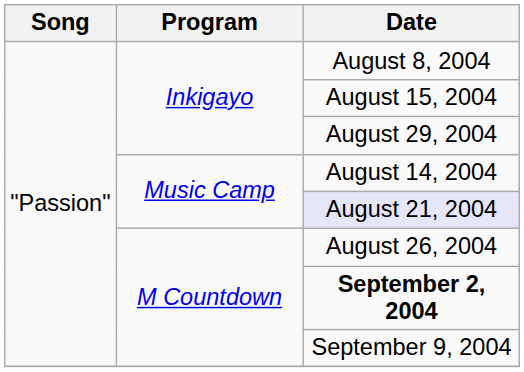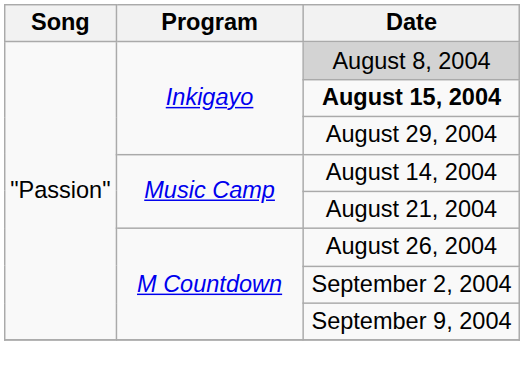(412, 60) no background -> (412, 60) lightgrey background
(412, 97) normal -> (412, 97) bold
(412, 209) lavender background -> (412, 209) no background
(412, 297) bold -> (412, 284) normal
